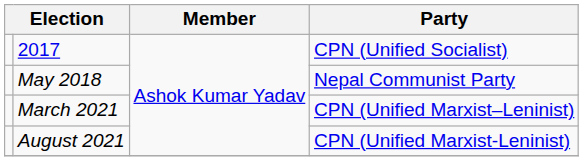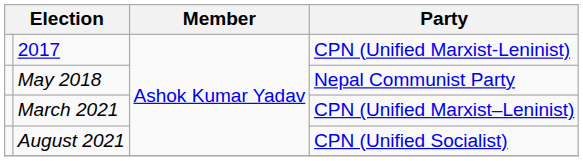(411, 49) CPN (Unified Socialist) -> (442, 49) CPN (Unified Marxist-Leninist)
(442, 140) CPN (Unified Marxist-Leninist) -> (411, 140) CPN (Unified Socialist)
